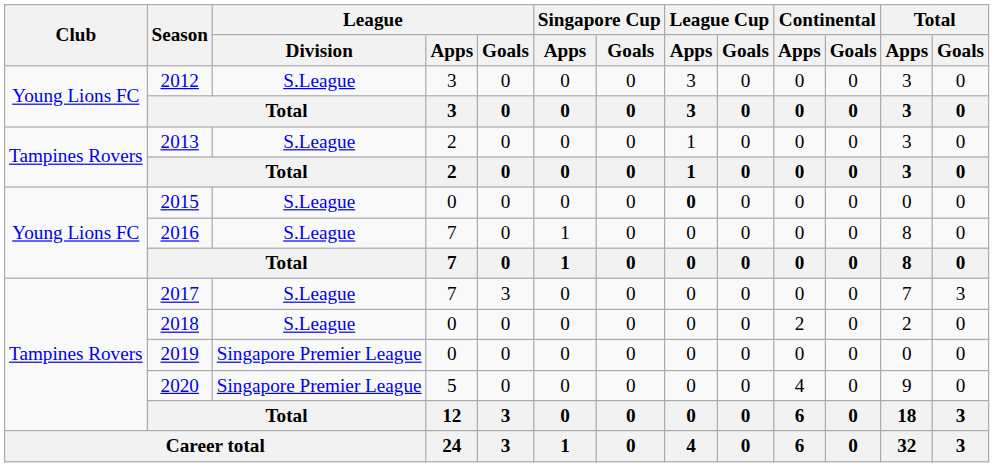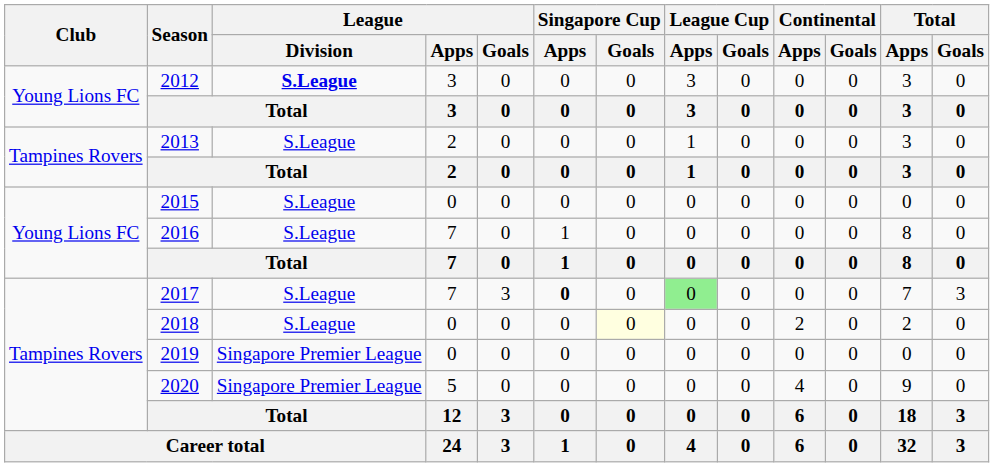(319, 80) normal -> (319, 80) bold
(691, 202) bold -> (691, 202) normal
(565, 293) normal -> (565, 293) bold
(691, 293) no background -> (691, 293) lightgreen background
(631, 324) no background -> (631, 324) lightyellow background
